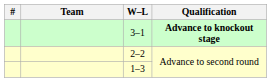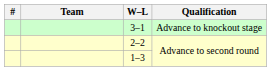(209, 33) bold -> (209, 27) normal
